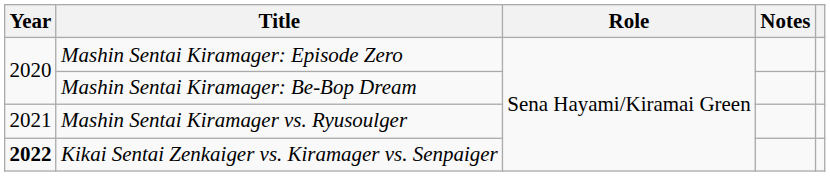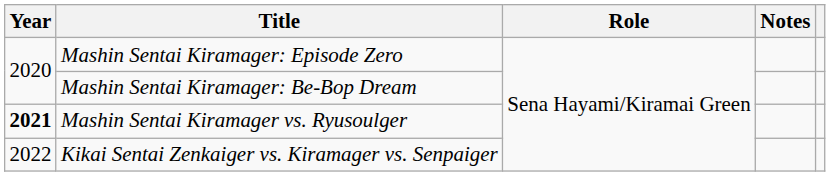(30, 120) normal -> (30, 120) bold
(30, 154) bold -> (30, 154) normal
